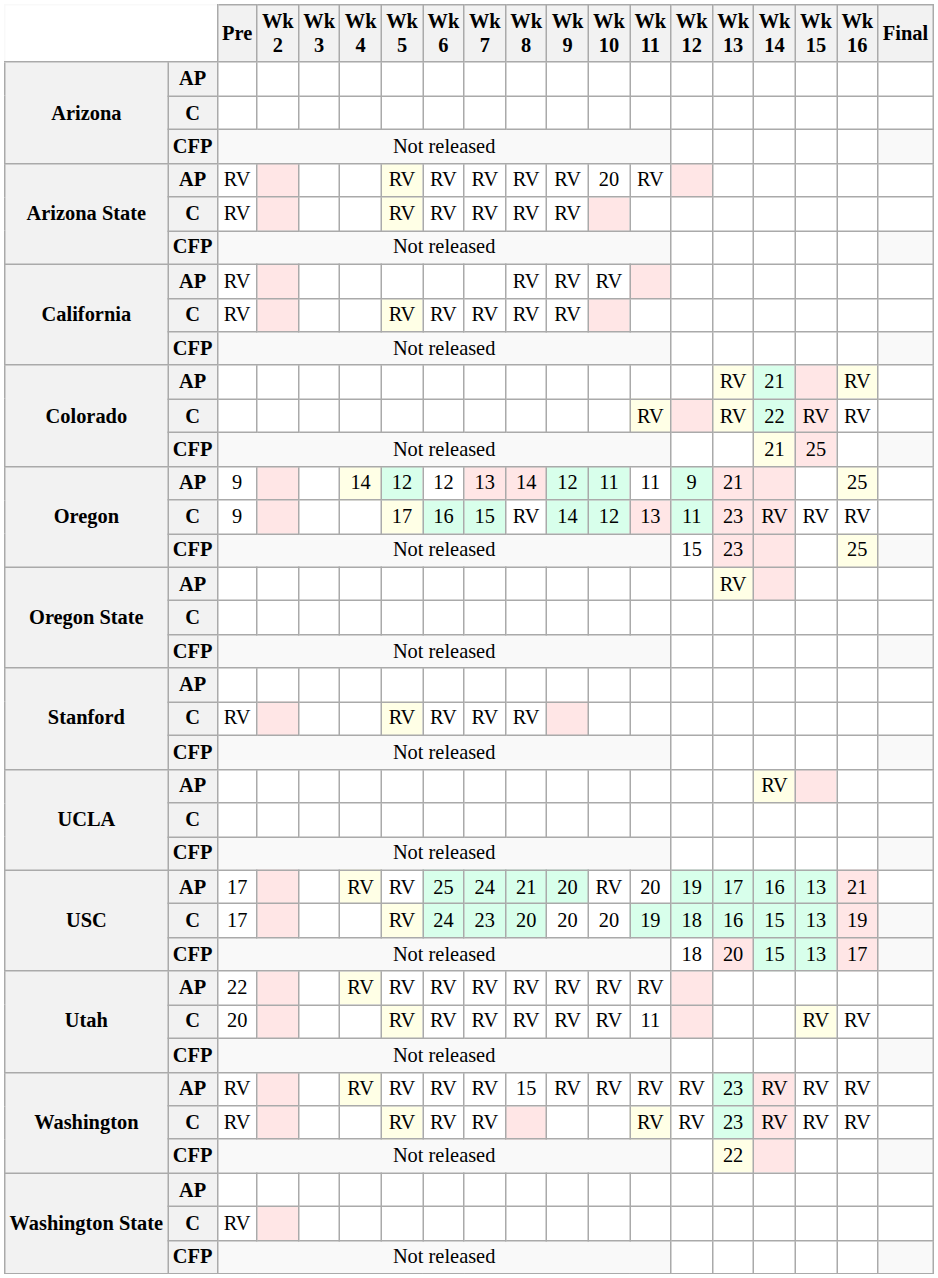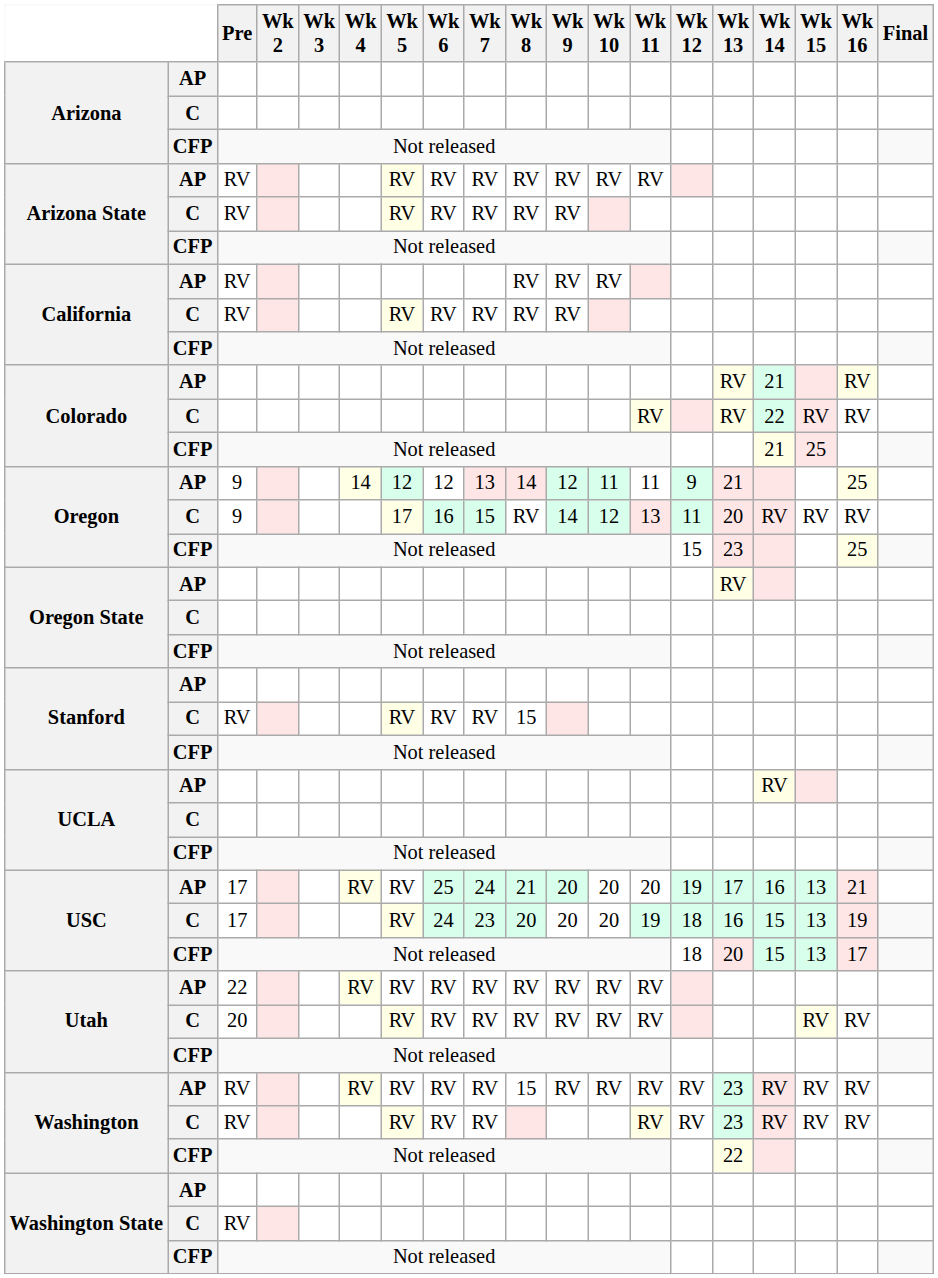(609, 179) 20 -> (609, 179) RV
(733, 516) 23 -> (733, 516) 20
(526, 718) RV -> (526, 718) 15
(609, 886) RV -> (609, 886) 20
(650, 1020) 11 -> (650, 1020) RV
